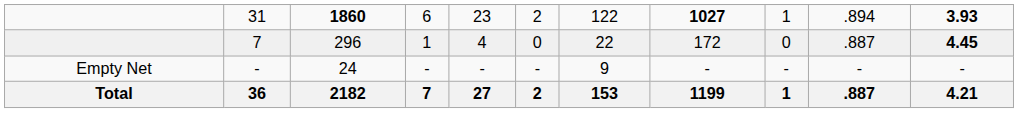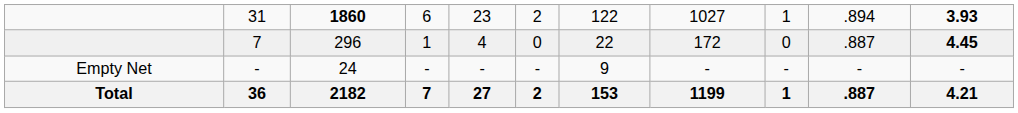(707, 17) bold -> (707, 17) normal
